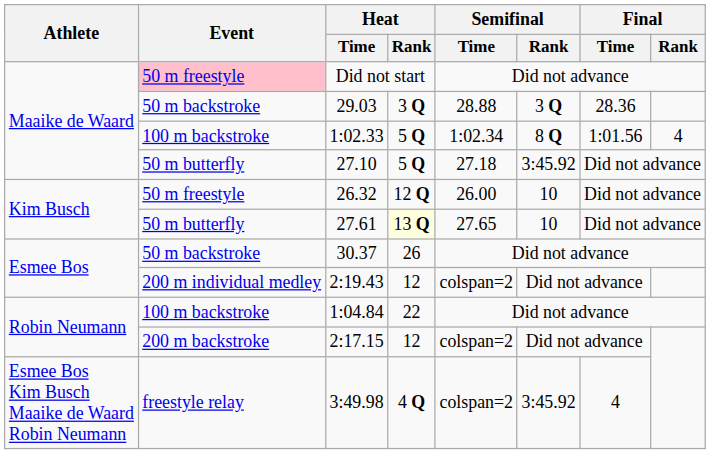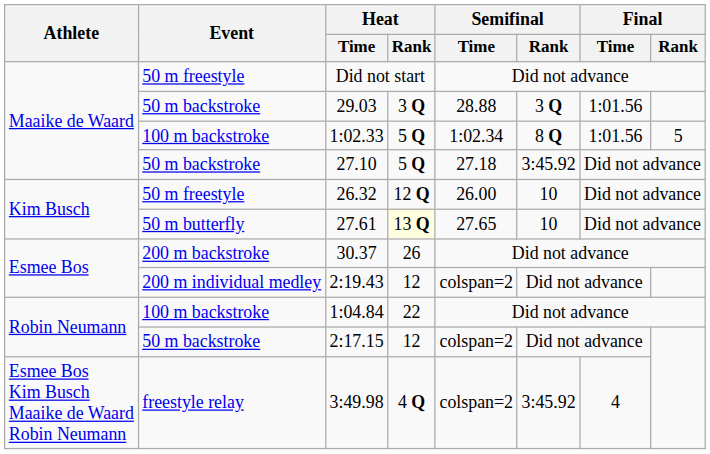(193, 76) pink background -> (193, 76) no background
(615, 106) 28.36 -> (615, 106) 1:01.56
(678, 135) 4 -> (678, 135) 5
(193, 165) 50 m butterfly -> (201, 165) 50 m backstroke
(201, 253) 50 m backstroke -> (206, 253) 200 m backstroke
(206, 341) 200 m backstroke -> (201, 341) 50 m backstroke
